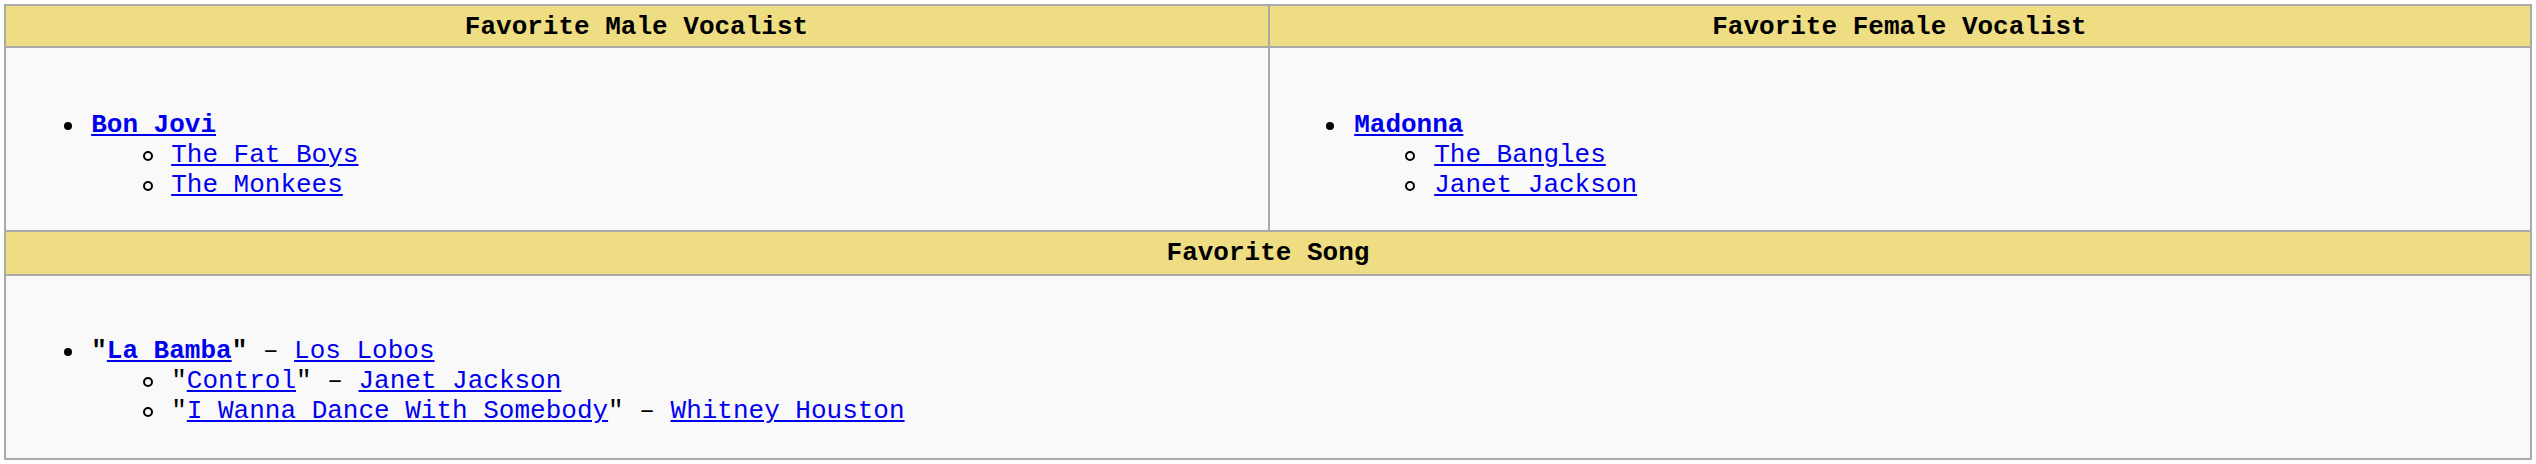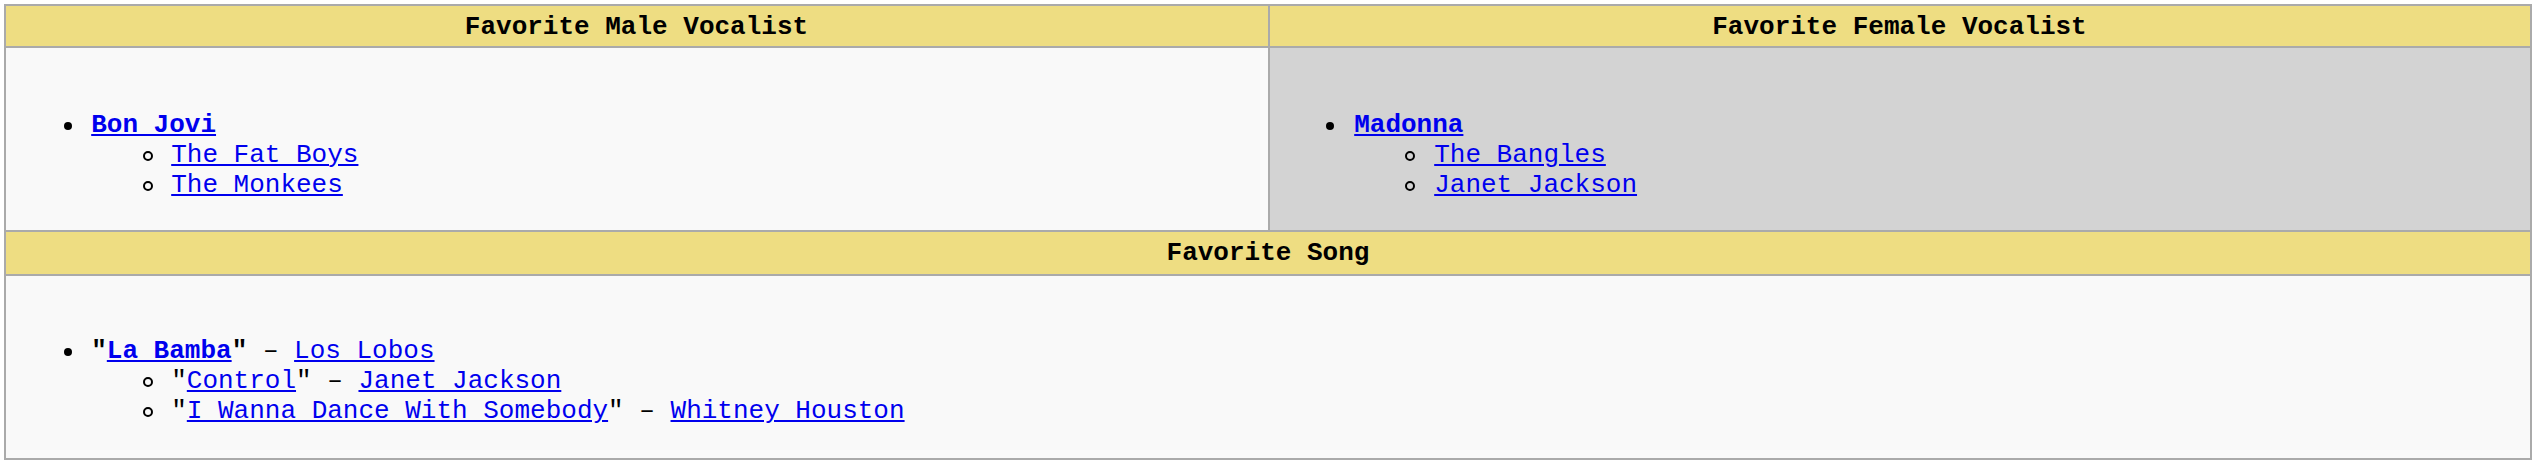(1900, 155) no background -> (1900, 155) lightgrey background
